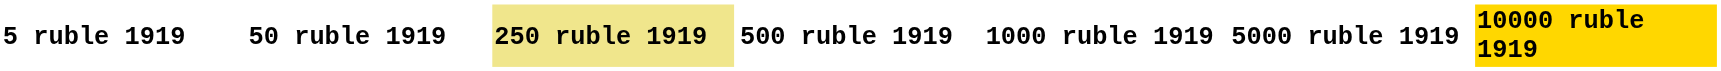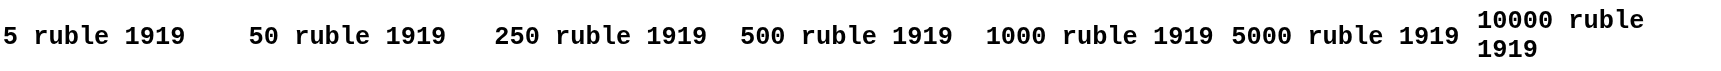(601, 36) khaki background -> (601, 36) no background
(1561, 36) gold background -> (1561, 36) no background
